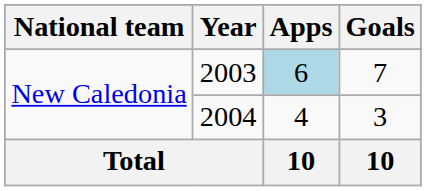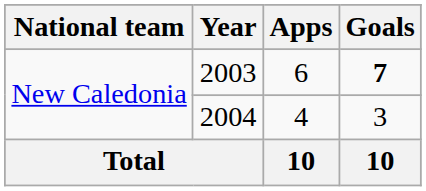(301, 71) lightblue background -> (301, 71) no background
(380, 71) normal -> (380, 71) bold
